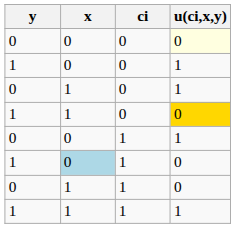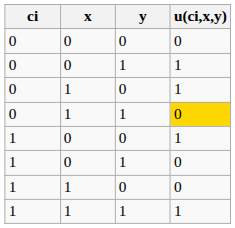columns swapped: (143, 16) <-> (33, 16)
(178, 41) lightyellow background -> (178, 41) no background
(68, 162) lightblue background -> (68, 162) no background
